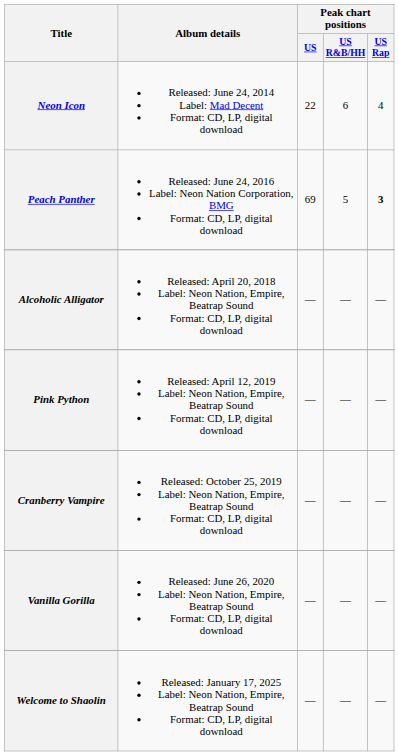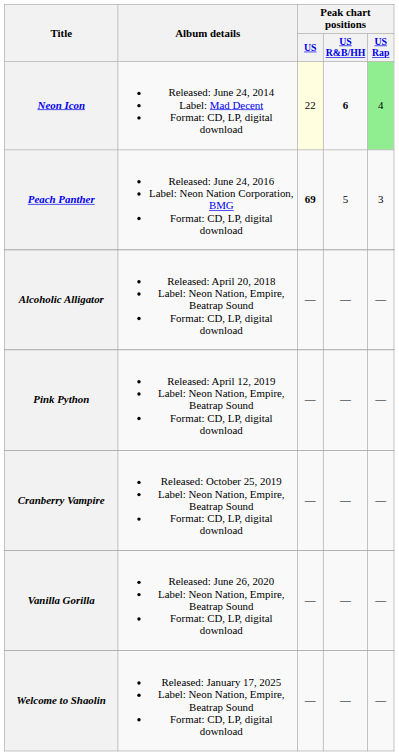(310, 105) no background -> (310, 105) lightyellow background
(346, 105) normal -> (346, 105) bold
(381, 105) no background -> (381, 105) lightgreen background
(310, 199) normal -> (310, 199) bold
(381, 199) bold -> (381, 199) normal
